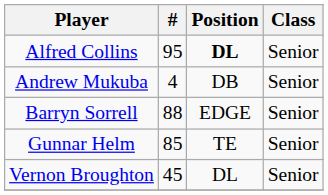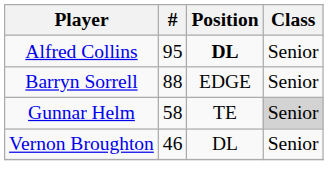- row: (81, 81)
(173, 143) 85 -> (173, 112) 58
(293, 143) no background -> (293, 112) lightgrey background
(173, 174) 45 -> (173, 143) 46
